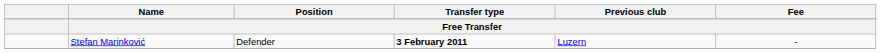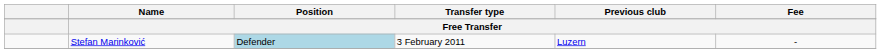(256, 41) no background -> (256, 41) lightblue background
(432, 41) bold -> (431, 41) normal
